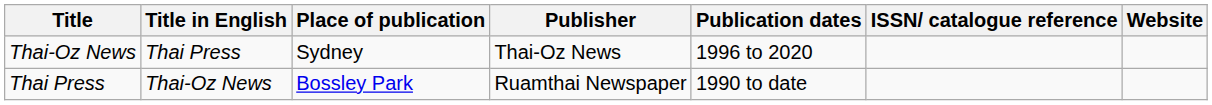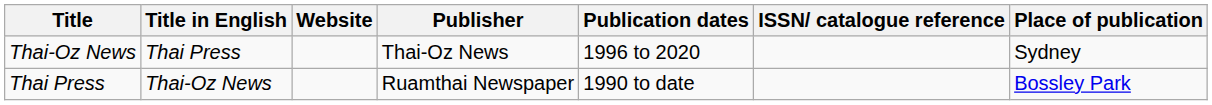columns swapped: (391, 20) <-> (1165, 20)
